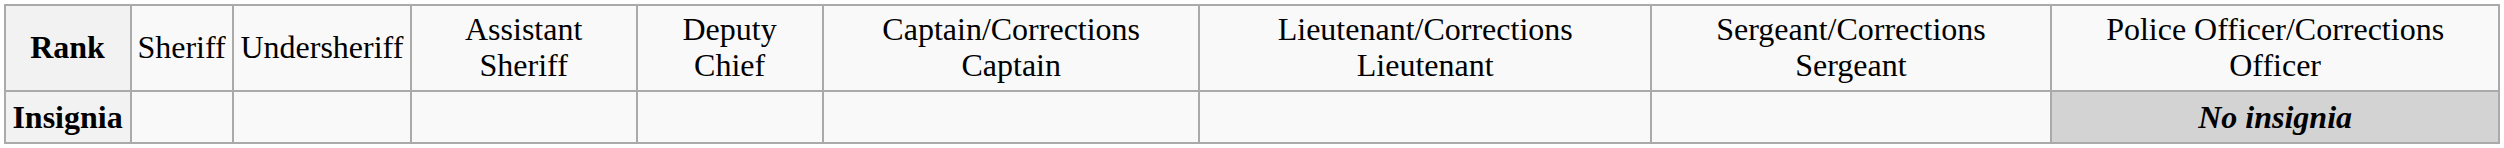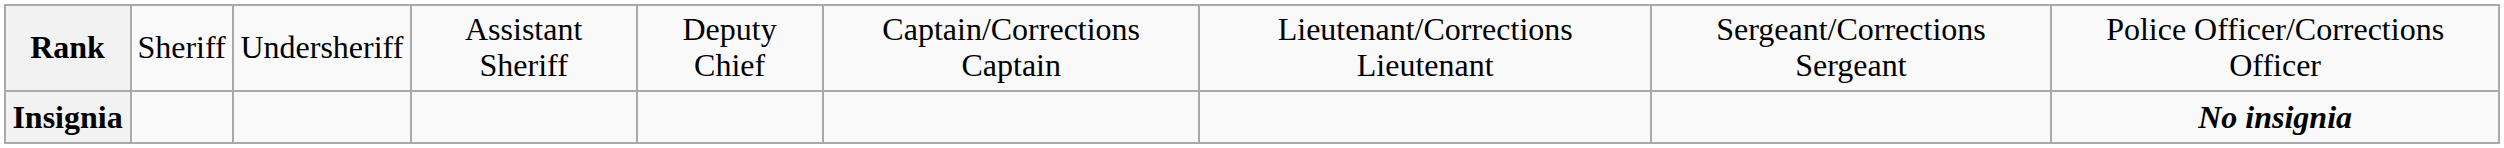(2275, 116) lightgrey background -> (2275, 116) no background
